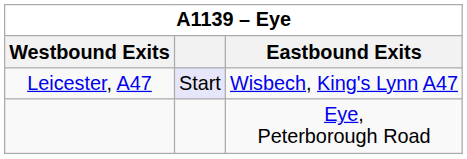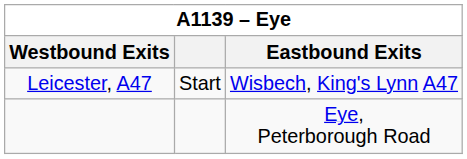(200, 83) lavender background -> (200, 83) no background
